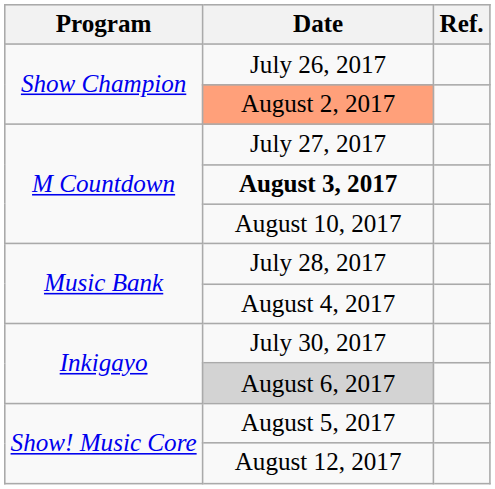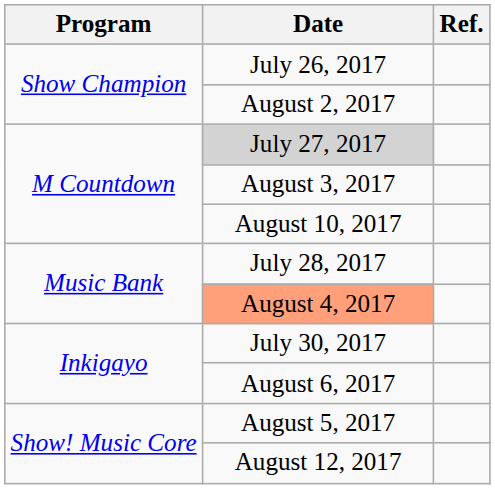(318, 104) lightsalmon background -> (318, 104) no background
(318, 143) no background -> (318, 143) lightgrey background
(318, 183) bold -> (318, 183) normal
(318, 303) no background -> (318, 303) lightsalmon background
(318, 382) lightgrey background -> (318, 382) no background
